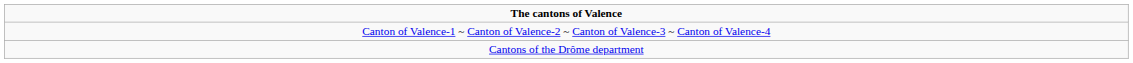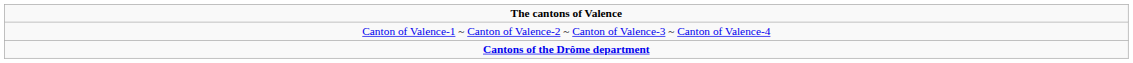(566, 49) normal -> (566, 49) bold
